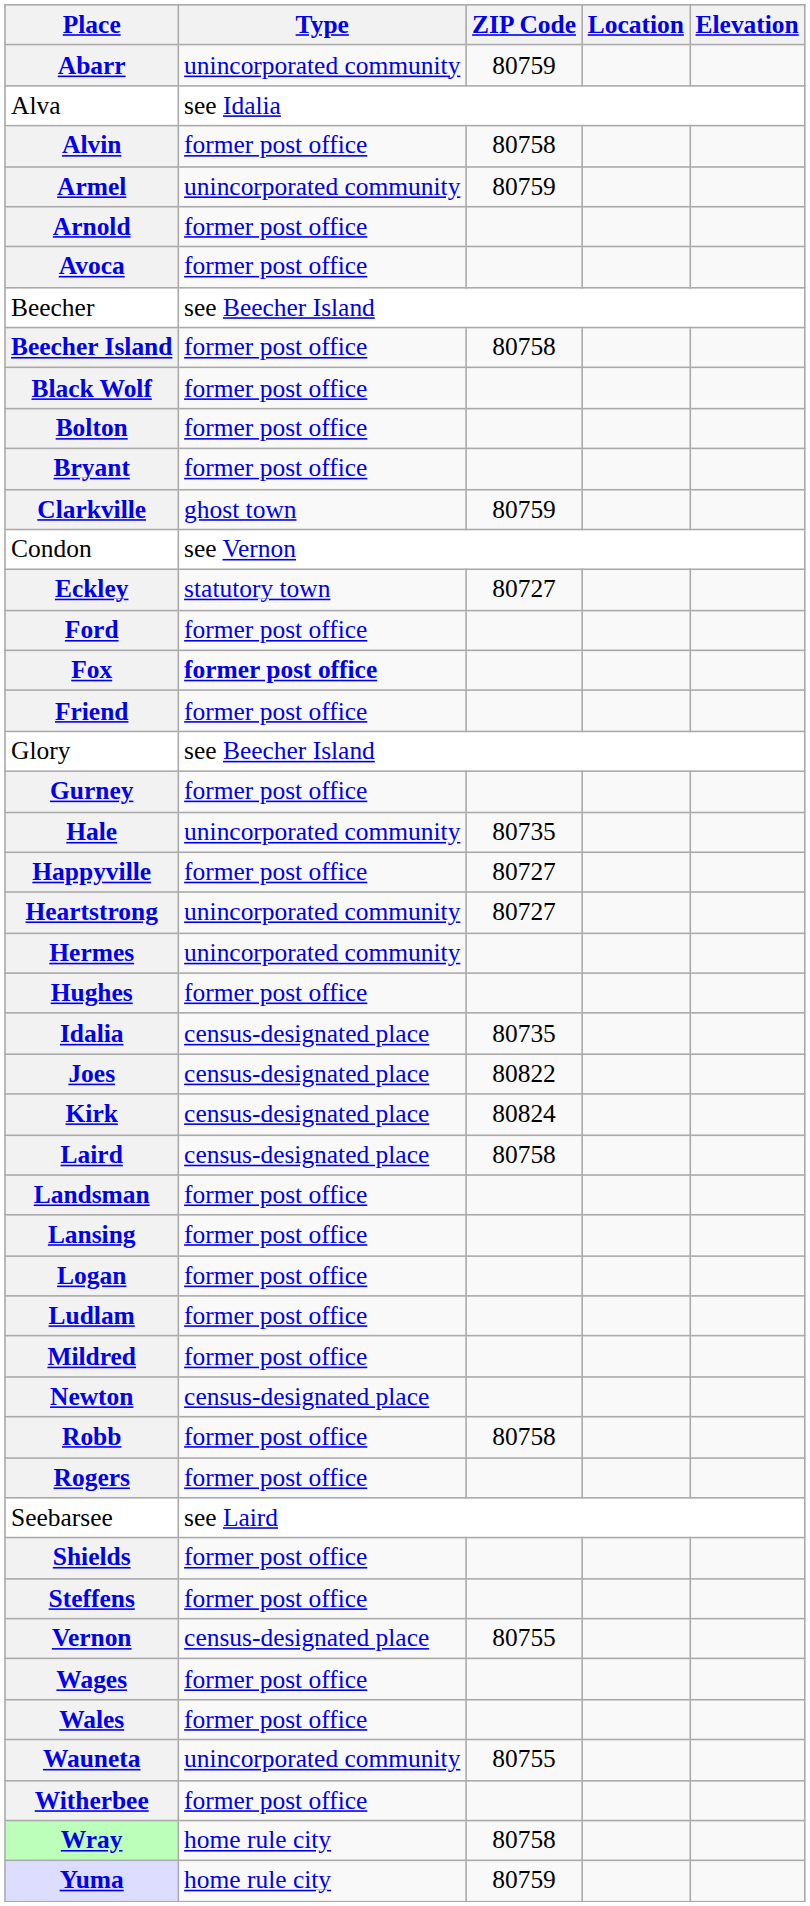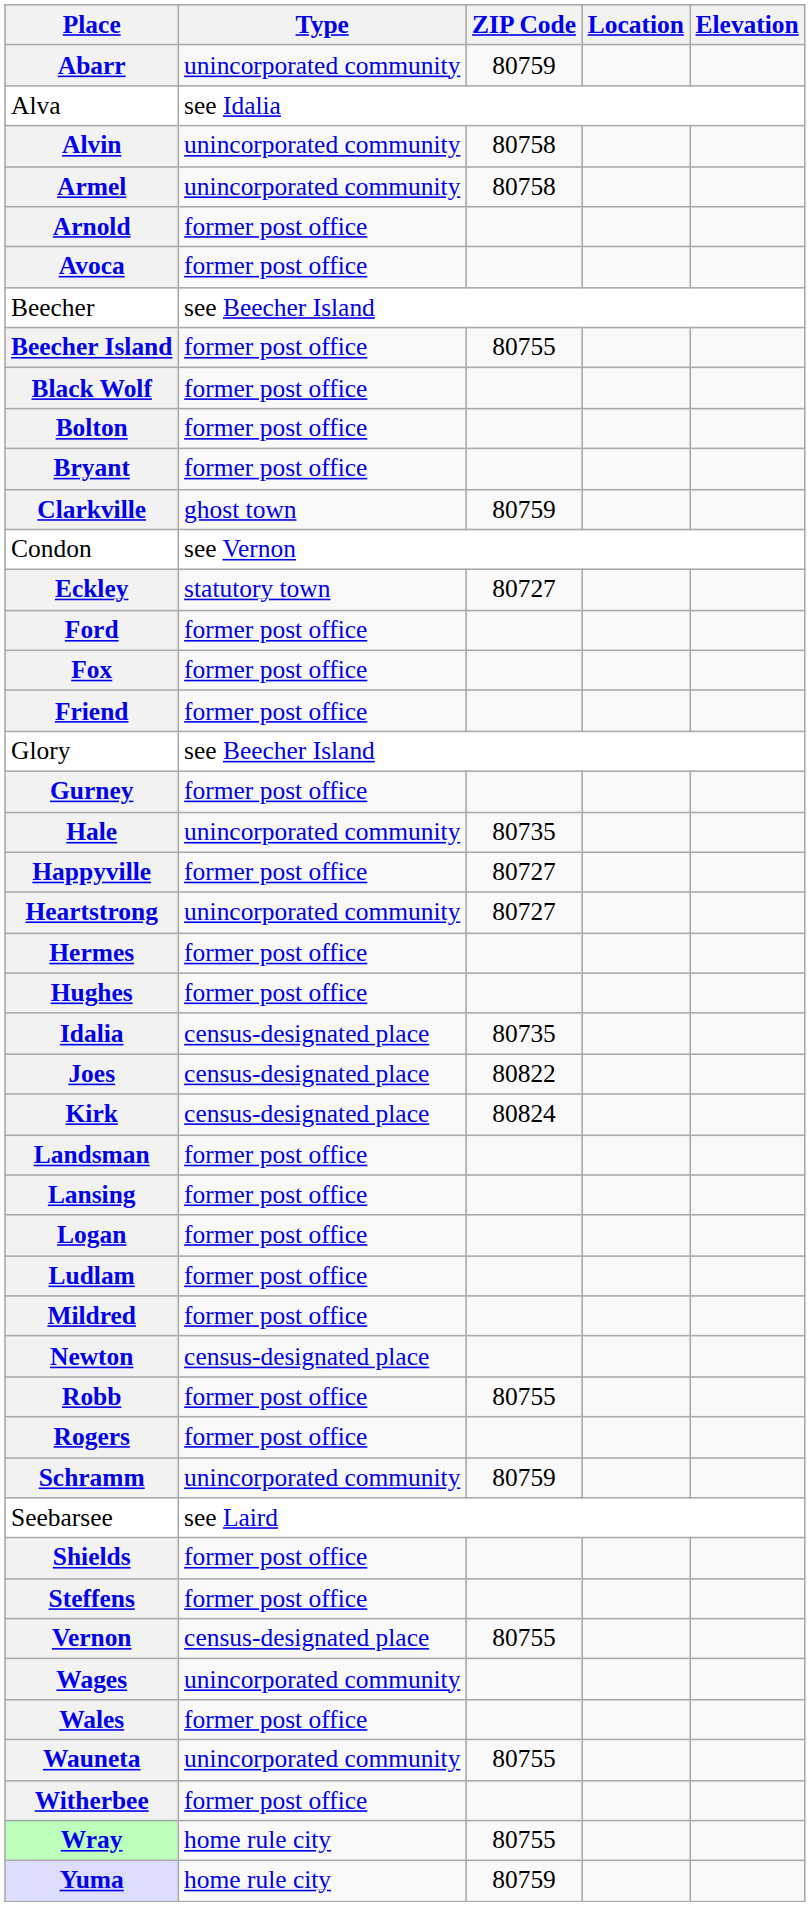(276, 145) former post office -> (322, 145) unincorporated community
(524, 186) 80759 -> (524, 186) 80758
(524, 347) 80758 -> (524, 347) 80755
(281, 670) bold -> (276, 670) normal
(322, 952) unincorporated community -> (276, 952) former post office
- row: (92, 1154)
(524, 1436) 80758 -> (524, 1396) 80755
+ row: (92, 1477)
(276, 1678) former post office -> (322, 1678) unincorporated community
(524, 1840) 80758 -> (524, 1840) 80755
